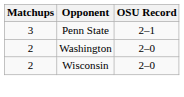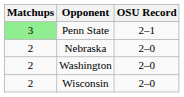(31, 30) no background -> (31, 30) lightgreen background
+ row: (85, 48)
